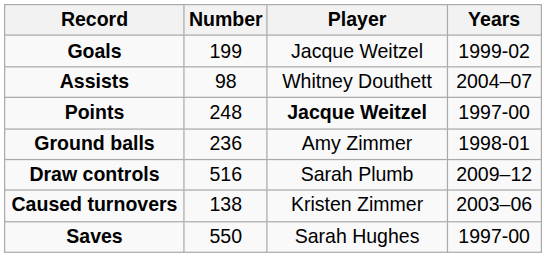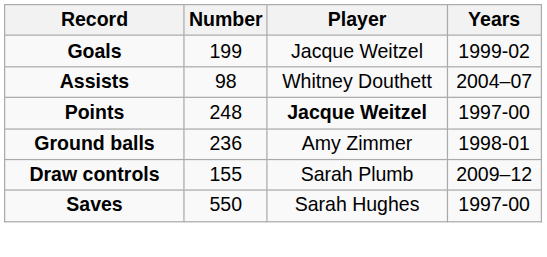(226, 174) 516 -> (226, 174) 155
- row: (94, 205)
